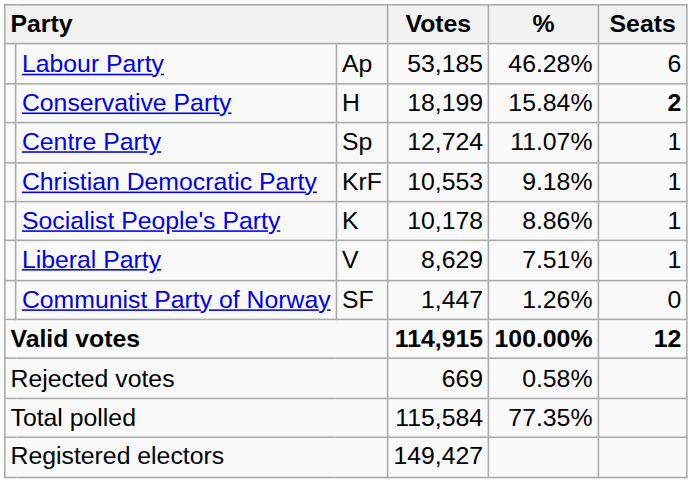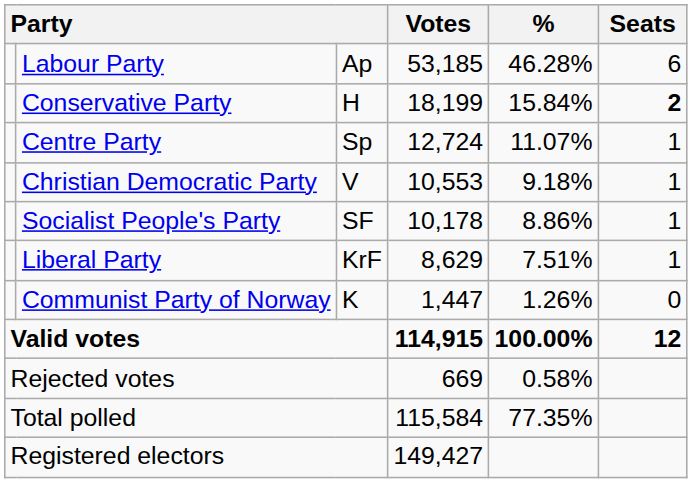(362, 181) KrF -> (350, 181) V
(350, 220) K -> (358, 220) SF
(350, 260) V -> (362, 260) KrF
(358, 299) SF -> (350, 299) K
